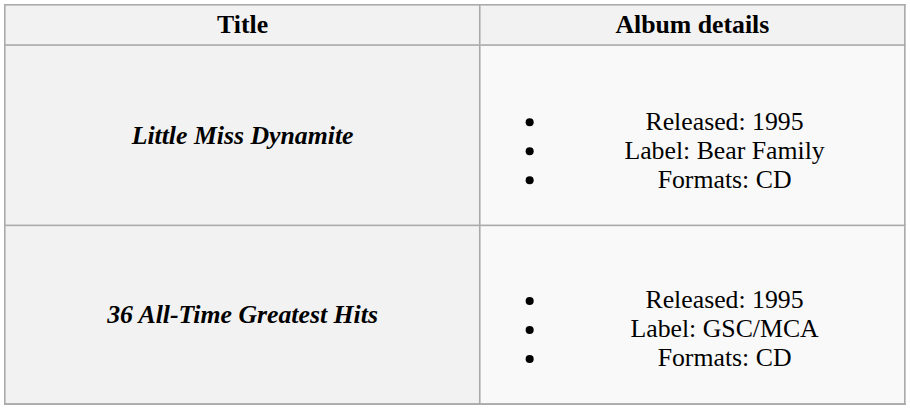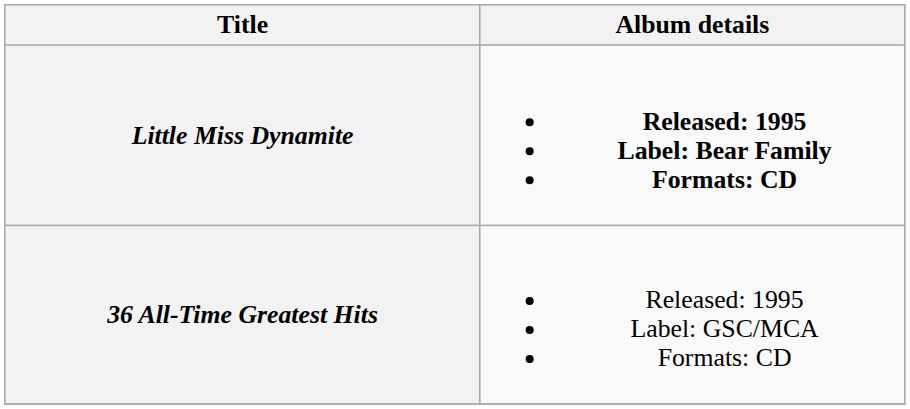(692, 150) normal -> (692, 150) bold
